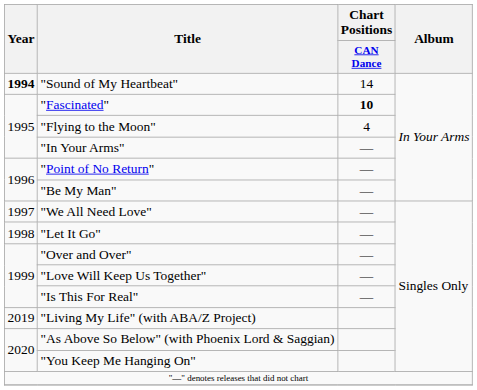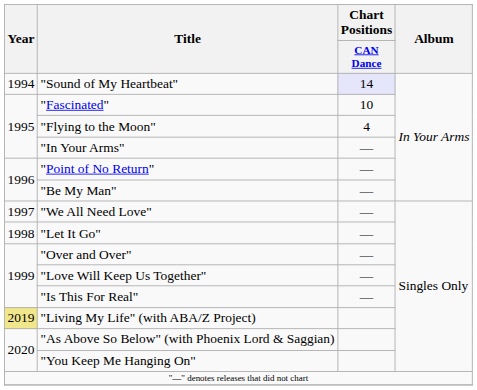(21, 83) bold -> (21, 83) normal
(366, 83) no background -> (366, 83) lavender background
(366, 105) bold -> (366, 105) normal
(21, 318) no background -> (21, 318) khaki background
